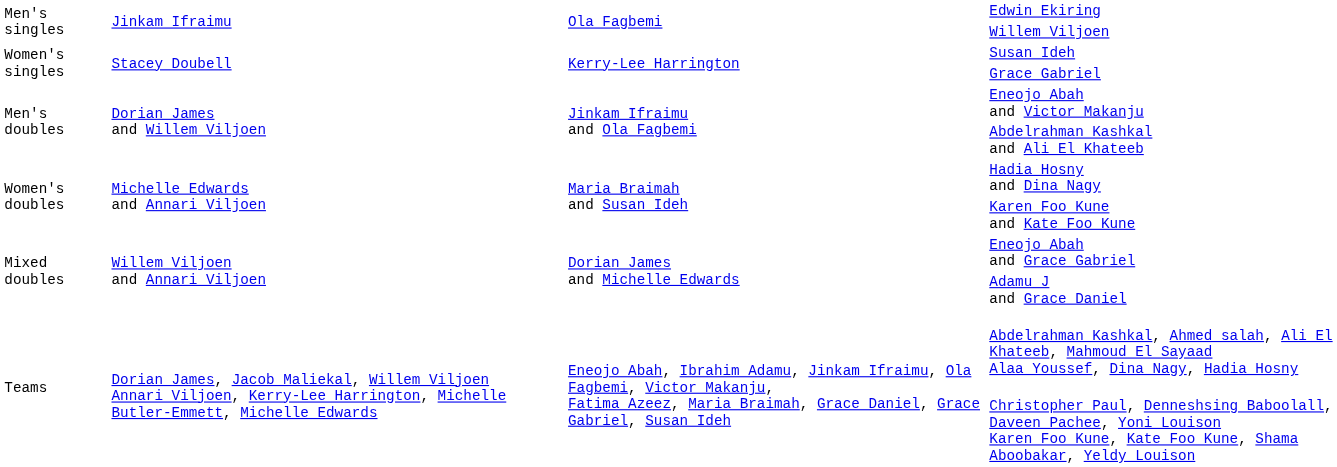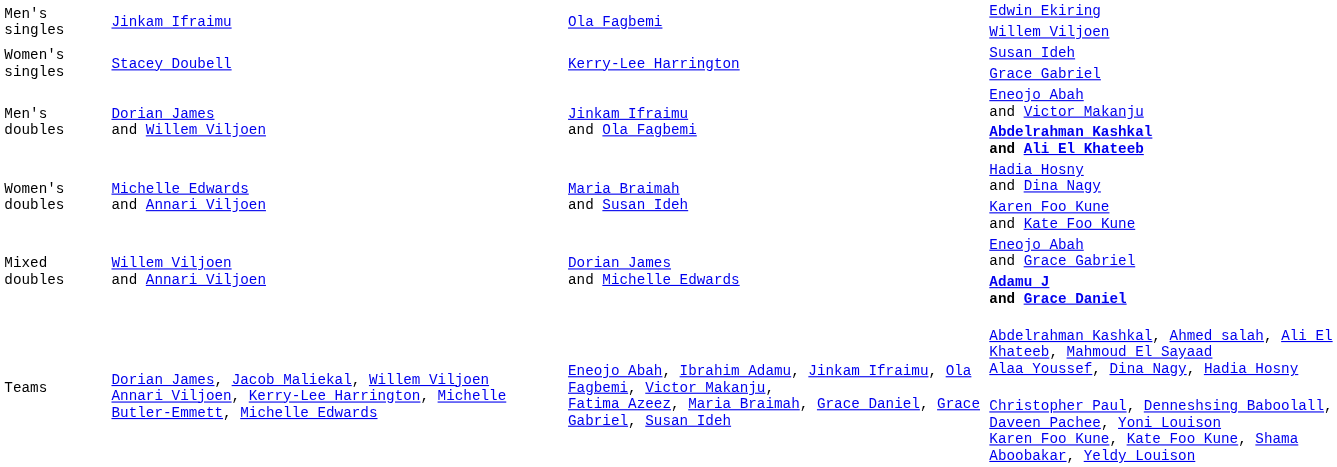(1071, 141) normal -> (1071, 141) bold
(1058, 290) normal -> (1058, 290) bold
